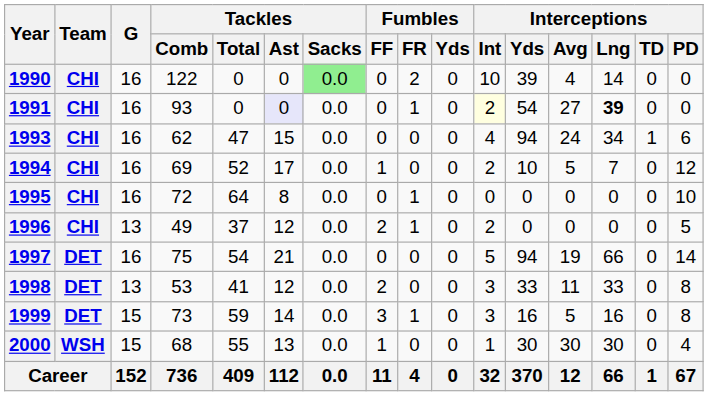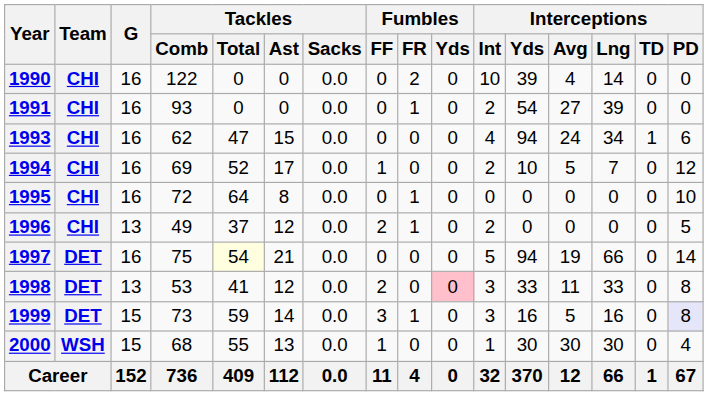(335, 78) lightgreen background -> (335, 78) no background
(284, 108) lavender background -> (284, 108) no background
(490, 108) lightyellow background -> (490, 108) no background
(613, 108) bold -> (613, 108) normal
(239, 256) no background -> (239, 256) lightyellow background
(453, 286) no background -> (453, 286) pink background
(686, 316) no background -> (686, 316) lavender background
